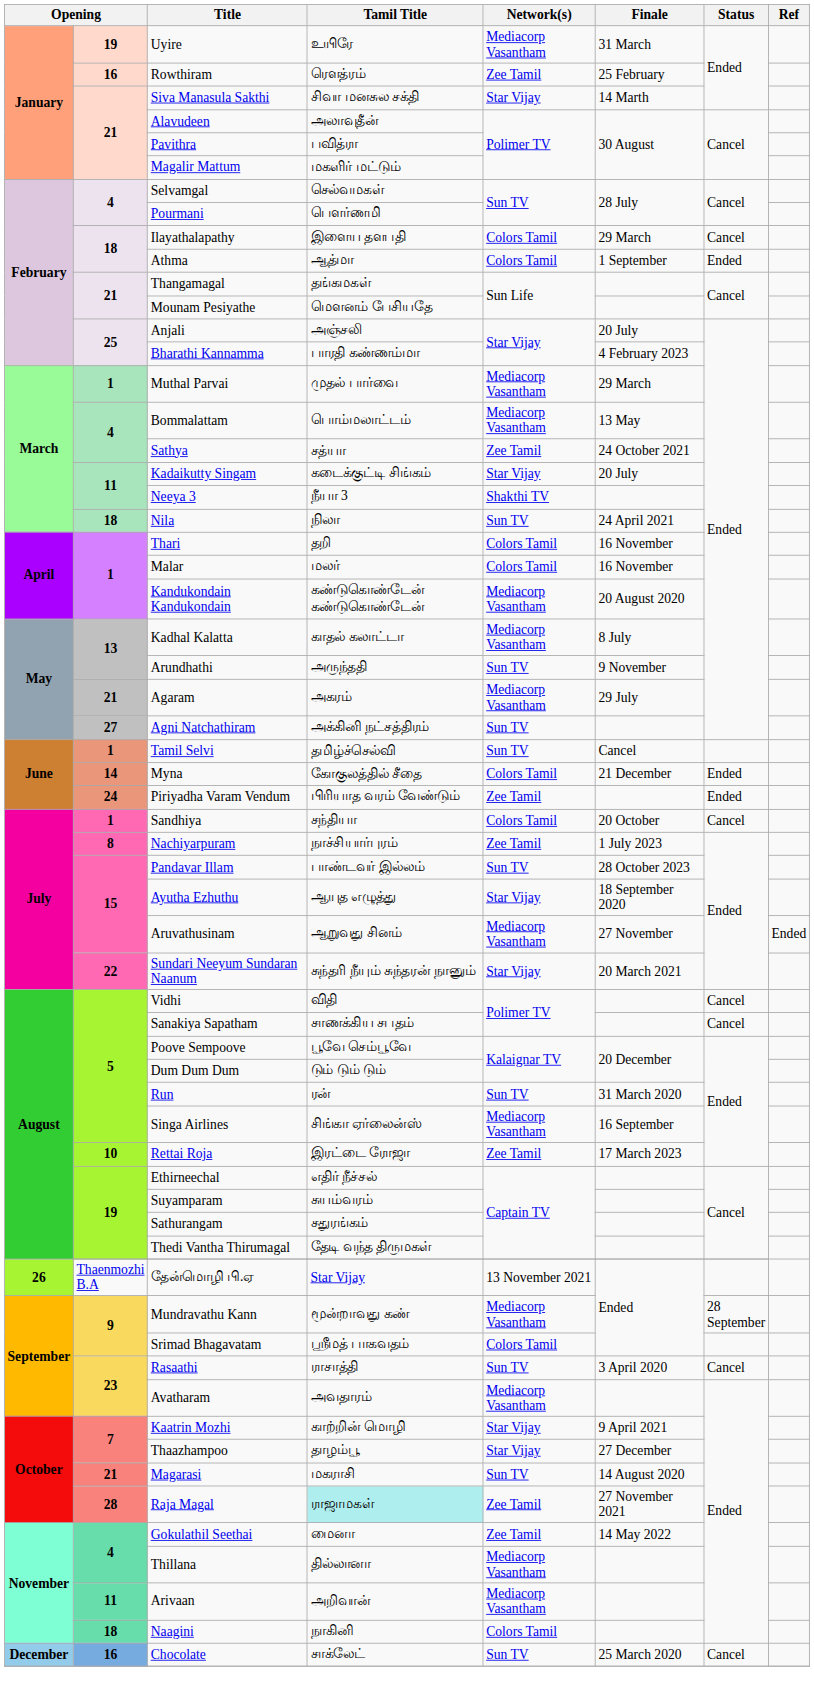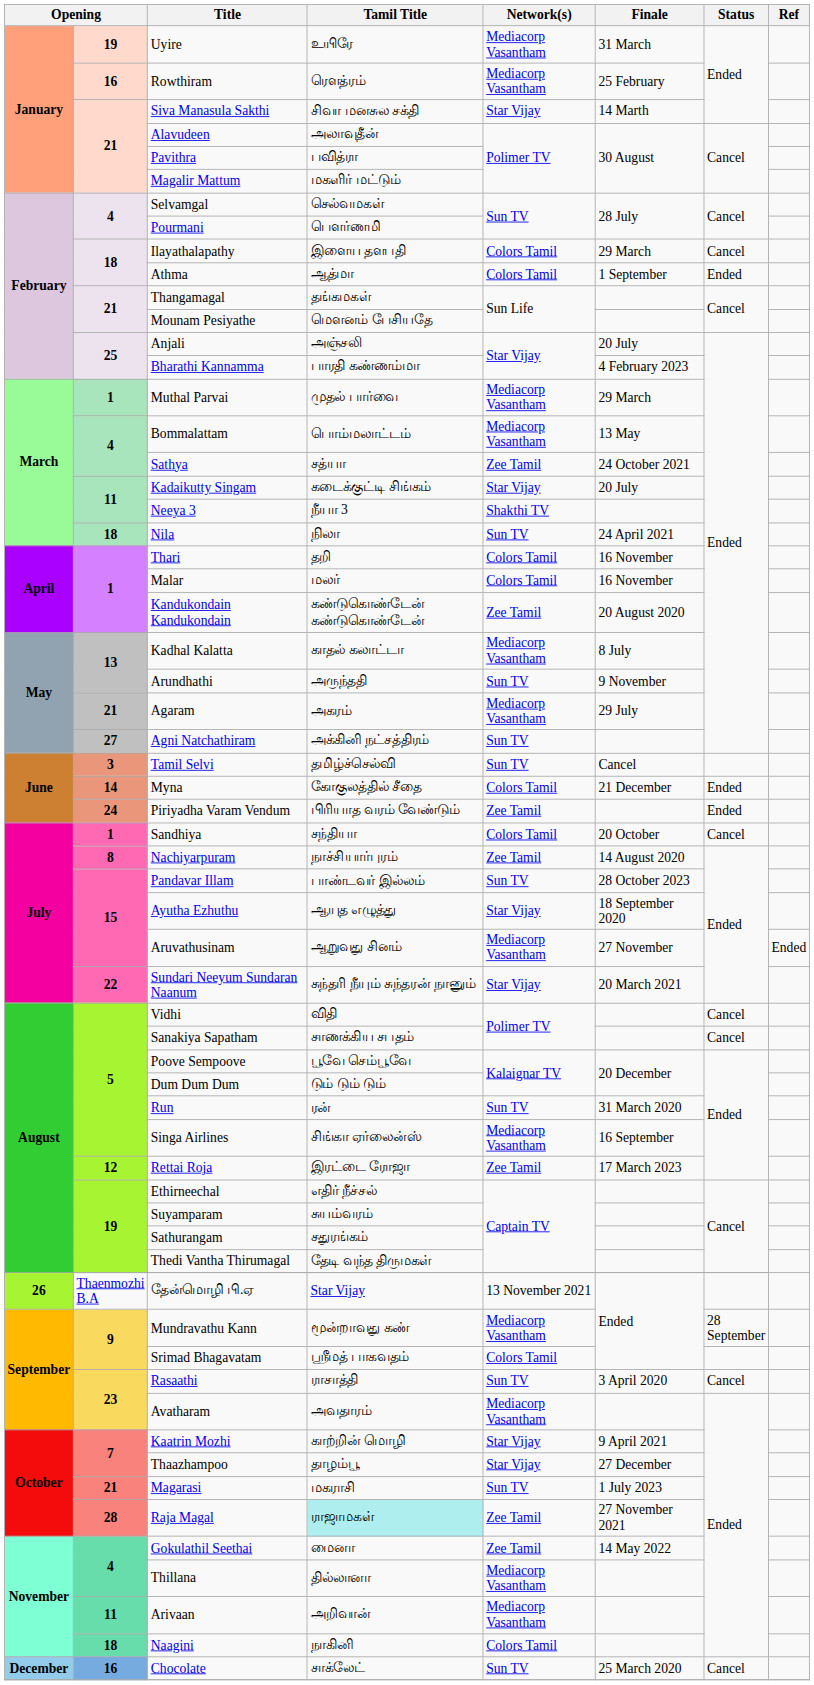(514, 74) Zee Tamil -> (516, 81) Mediacorp Vasantham
(516, 598) Mediacorp Vasantham -> (514, 612) Zee Tamil
(111, 750) 1 -> (111, 764) 3
(630, 844) 1 July 2023 -> (642, 857) 14 August 2020
(111, 1154) 10 -> (111, 1167) 12
(642, 1474) 14 August 2020 -> (630, 1488) 1 July 2023
